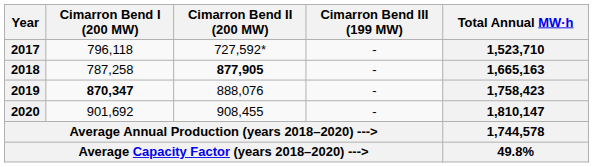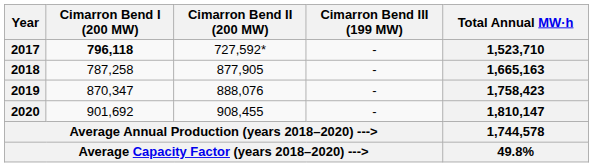(110, 50) normal -> (110, 50) bold
(240, 70) bold -> (240, 70) normal
(110, 91) bold -> (110, 91) normal
